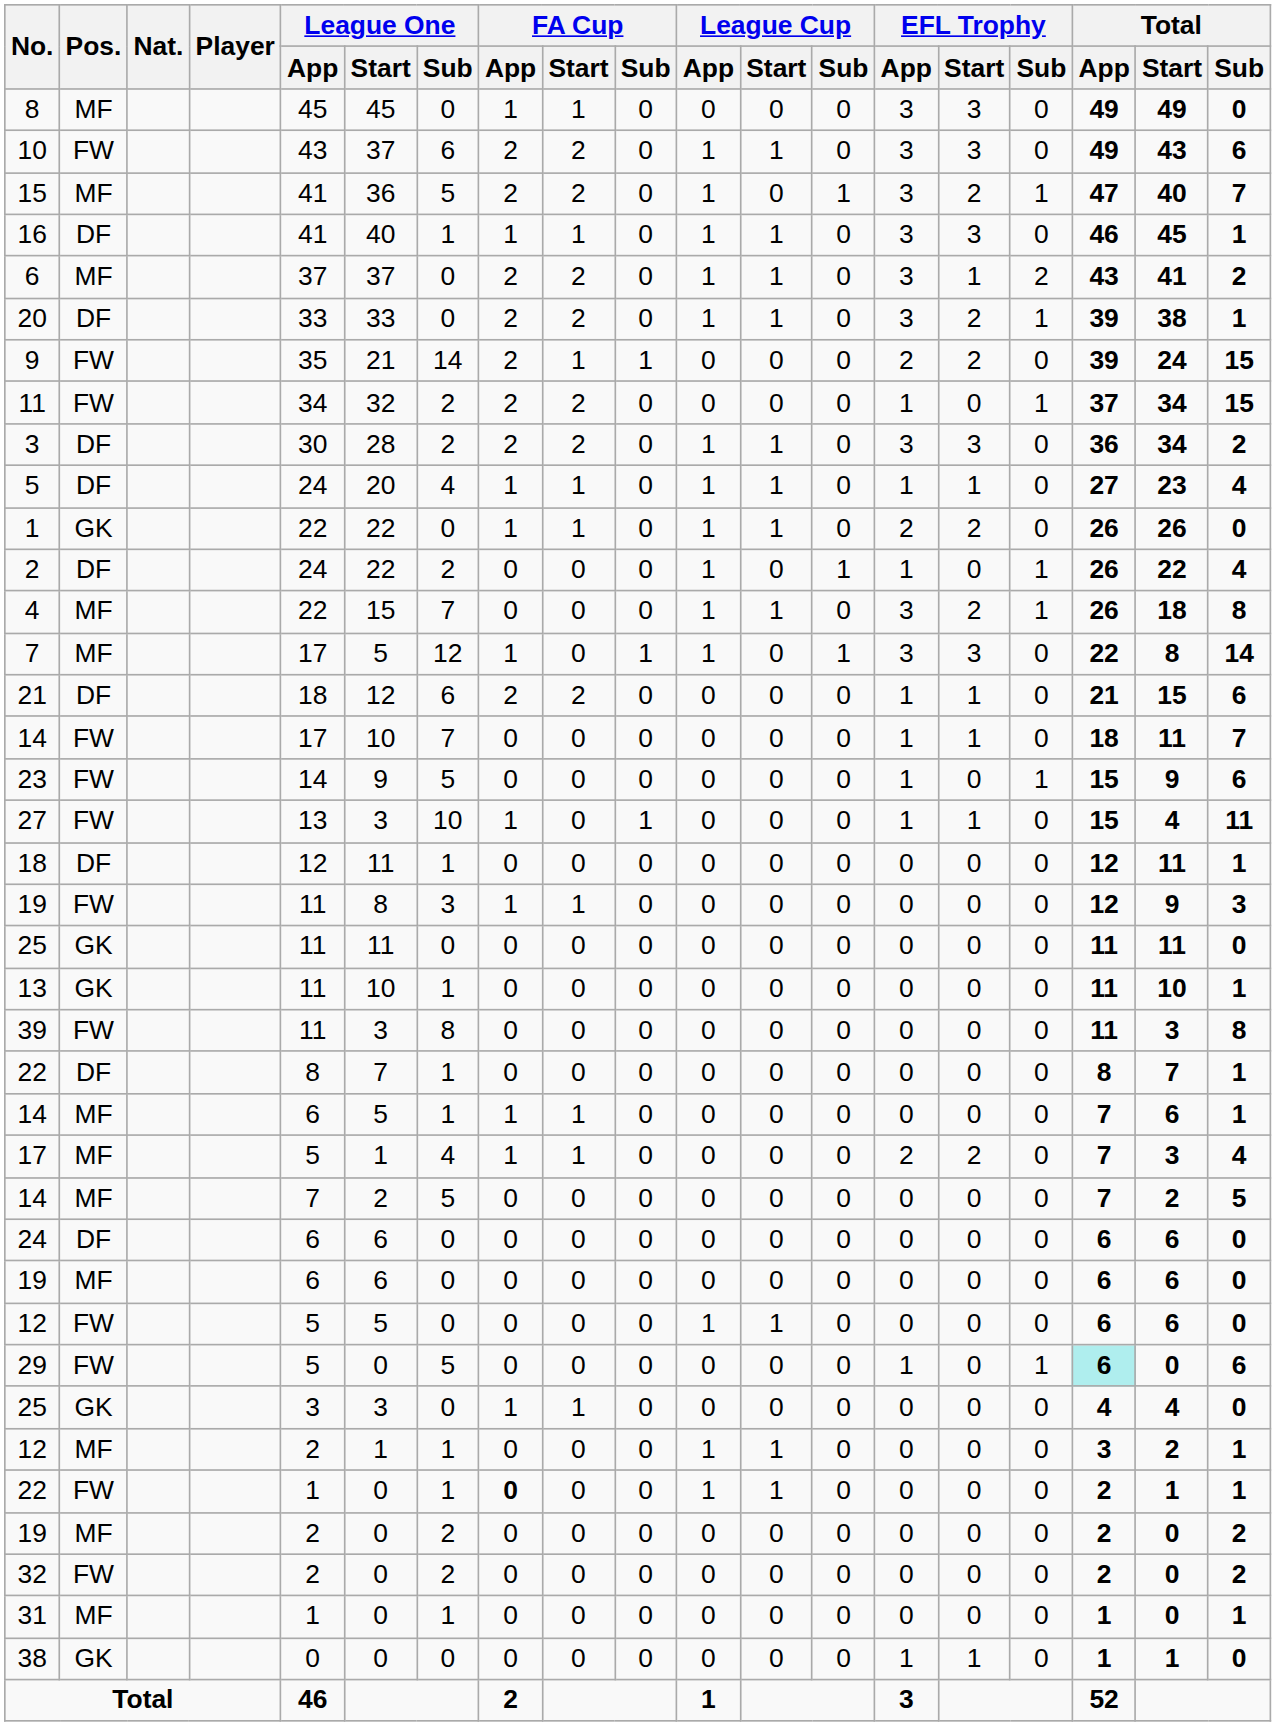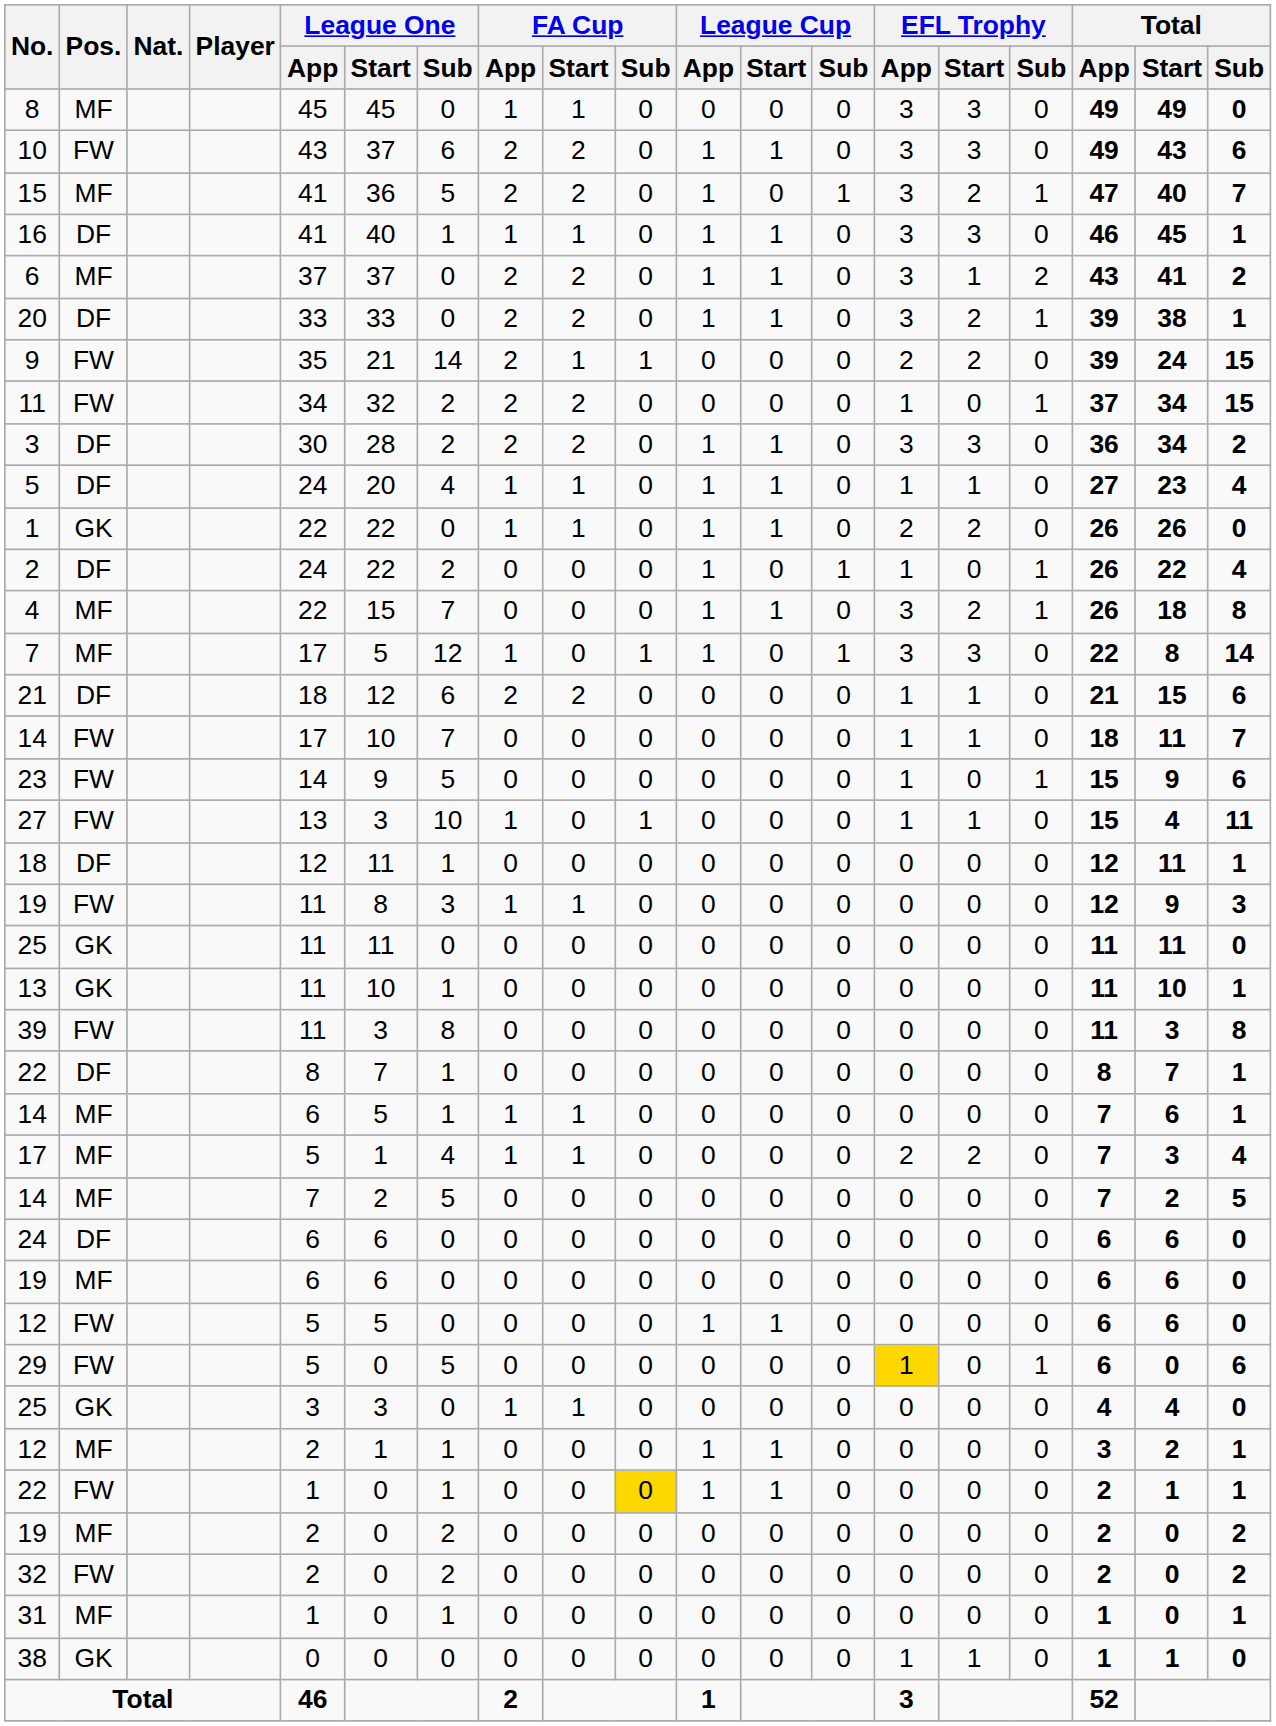(906, 1365) no background -> (906, 1365) gold background
(1104, 1365) paleturquoise background -> (1104, 1365) no background
(511, 1490) bold -> (511, 1490) normal
(646, 1490) no background -> (646, 1490) gold background
